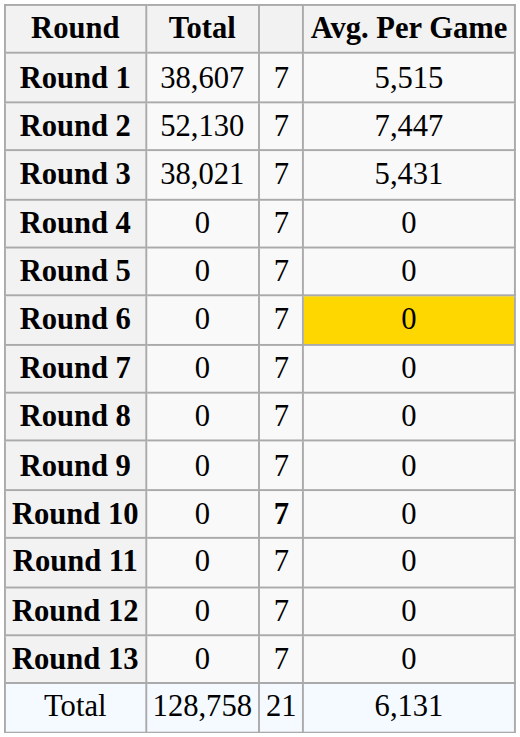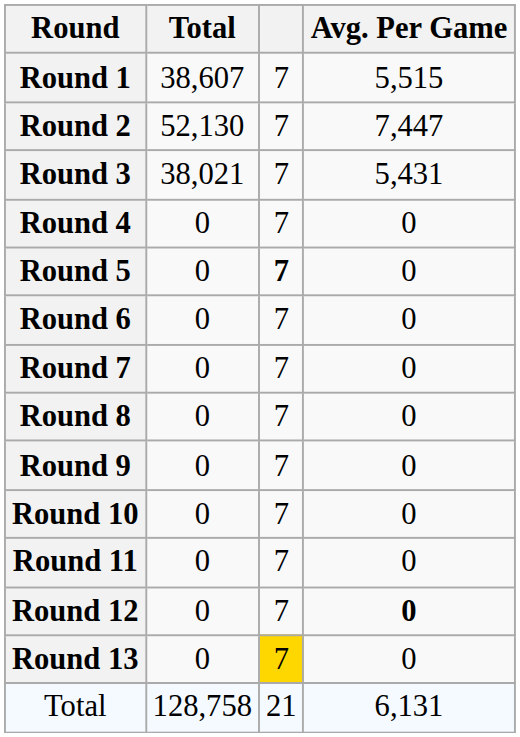(281, 271) normal -> (281, 271) bold
(409, 319) gold background -> (409, 319) no background
(281, 513) bold -> (281, 513) normal
(409, 610) normal -> (409, 610) bold
(281, 658) no background -> (281, 658) gold background
